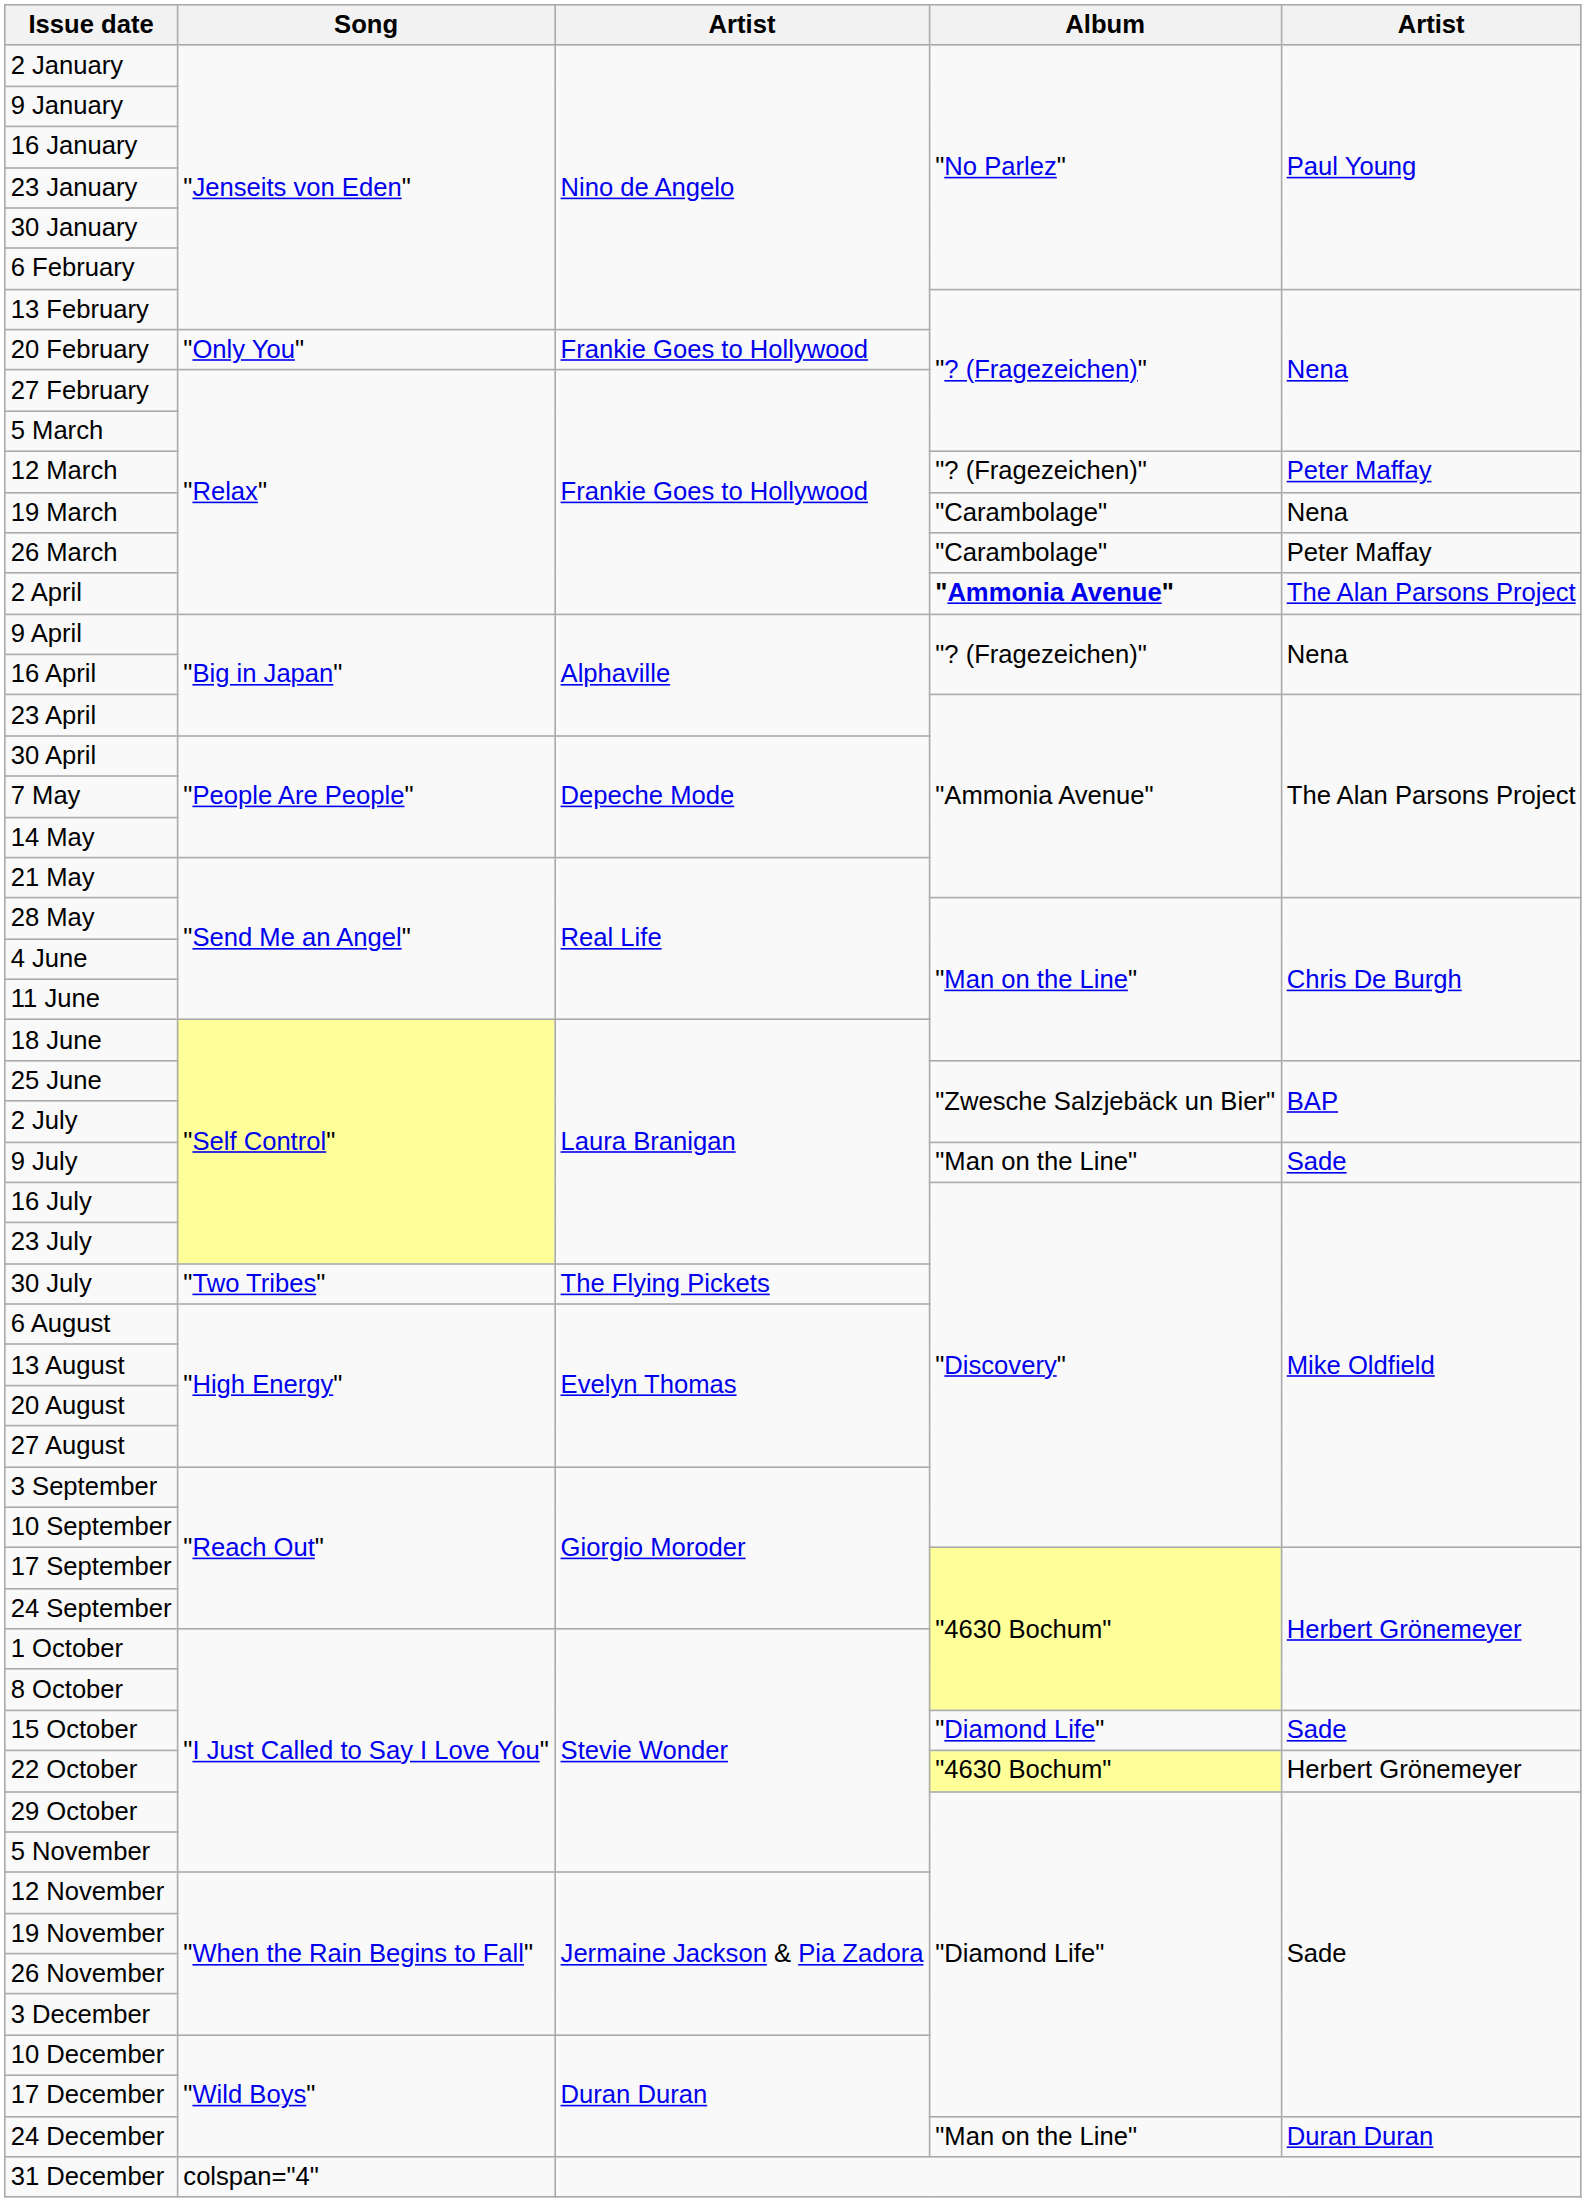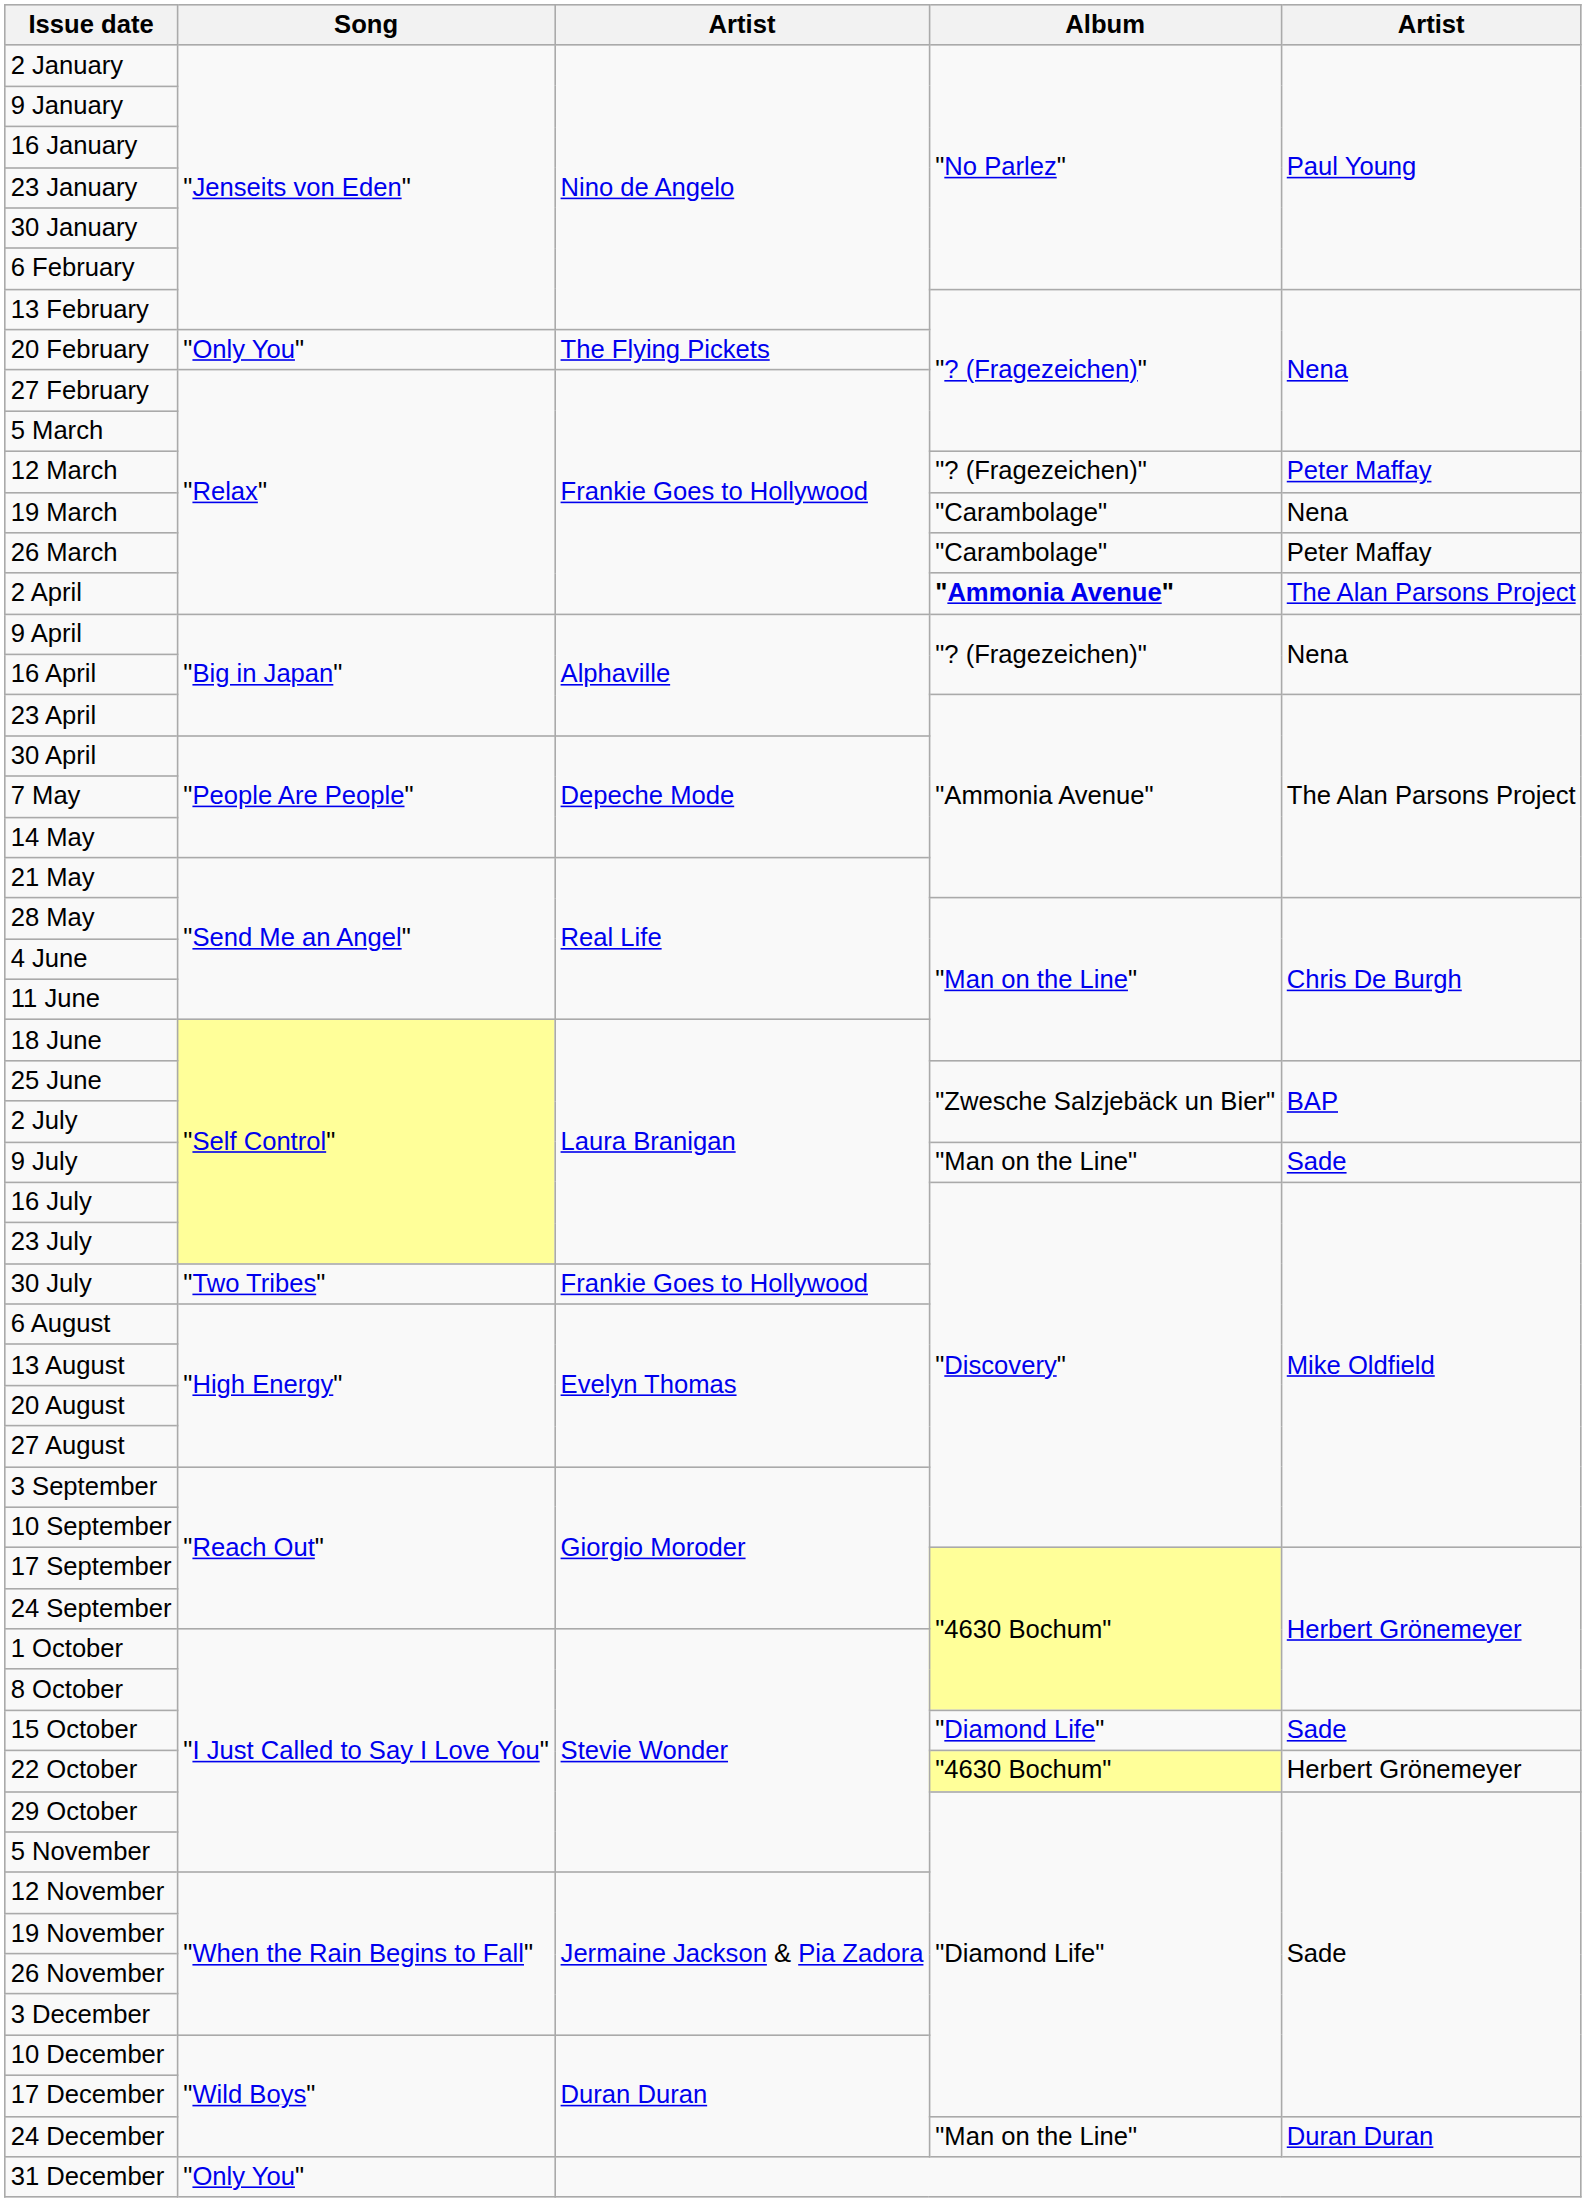(714, 349) Frankie Goes to Hollywood -> (665, 349) The Flying Pickets
(665, 1283) The Flying Pickets -> (714, 1283) Frankie Goes to Hollywood
(251, 2176) colspan="4" -> (244, 2176) "Only You"
